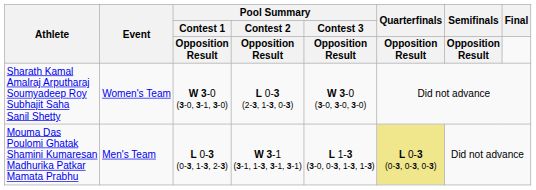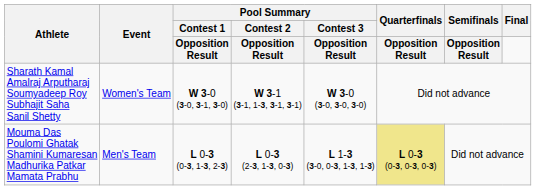(268, 100) L 0-3 (2-3, 1-3, 0-3) -> (268, 100) W 3-1 (3-1, 1-3, 3-1, 3-1)
(268, 160) W 3-1 (3-1, 1-3, 3-1, 3-1) -> (268, 160) L 0-3 (2-3, 1-3, 0-3)
